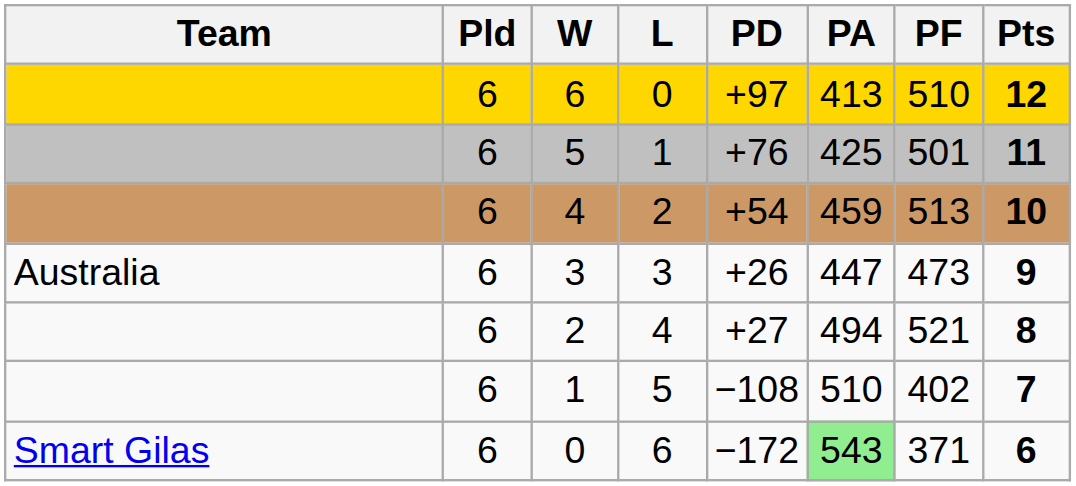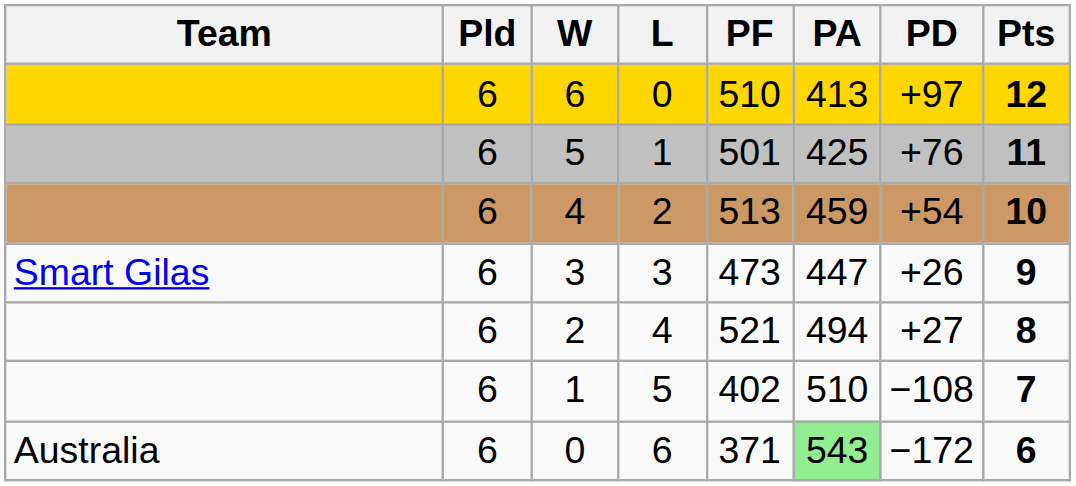columns swapped: (939, 34) <-> (757, 34)
(87, 271) Australia -> (112, 271) Smart Gilas
(112, 449) Smart Gilas -> (87, 449) Australia
